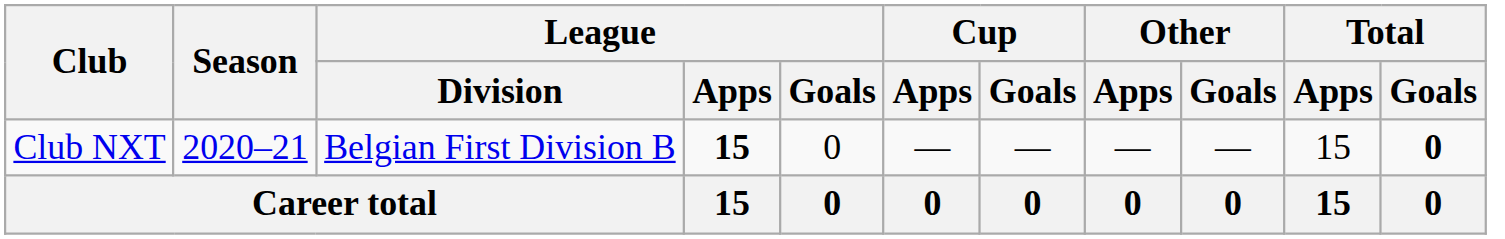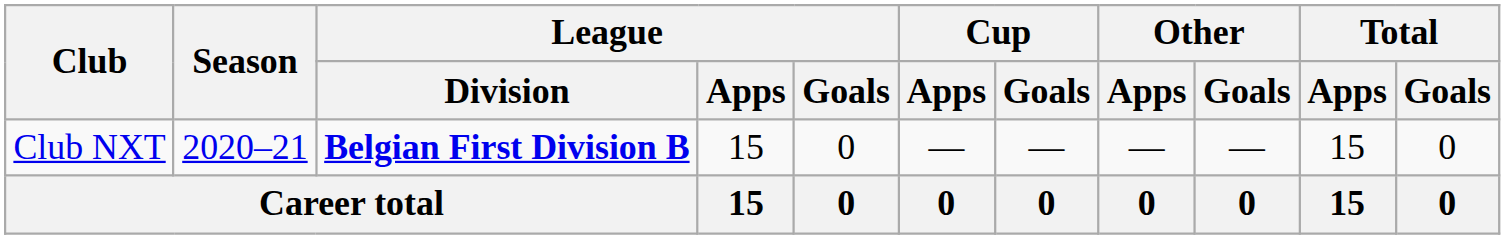(500, 146) normal -> (507, 146) bold
(732, 146) bold -> (746, 146) normal
(1433, 146) bold -> (1447, 146) normal
